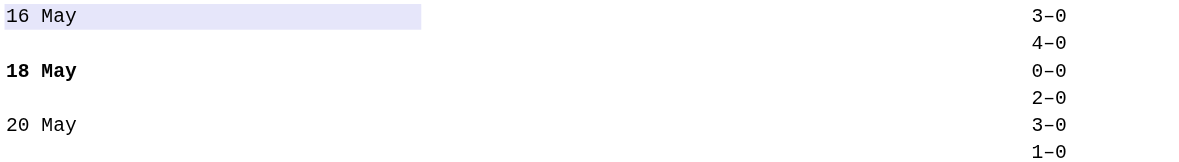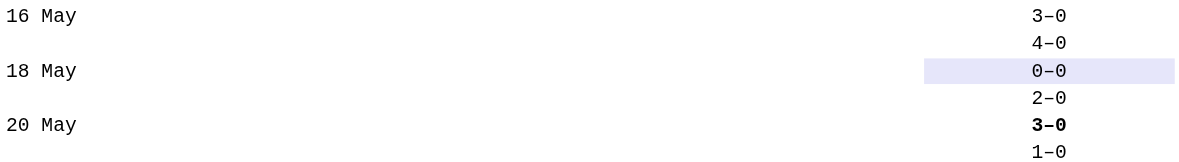(41, 17) lavender background -> (41, 17) no background
(41, 71) bold -> (41, 71) normal
(1049, 71) no background -> (1049, 71) lavender background
(1049, 126) normal -> (1049, 126) bold
